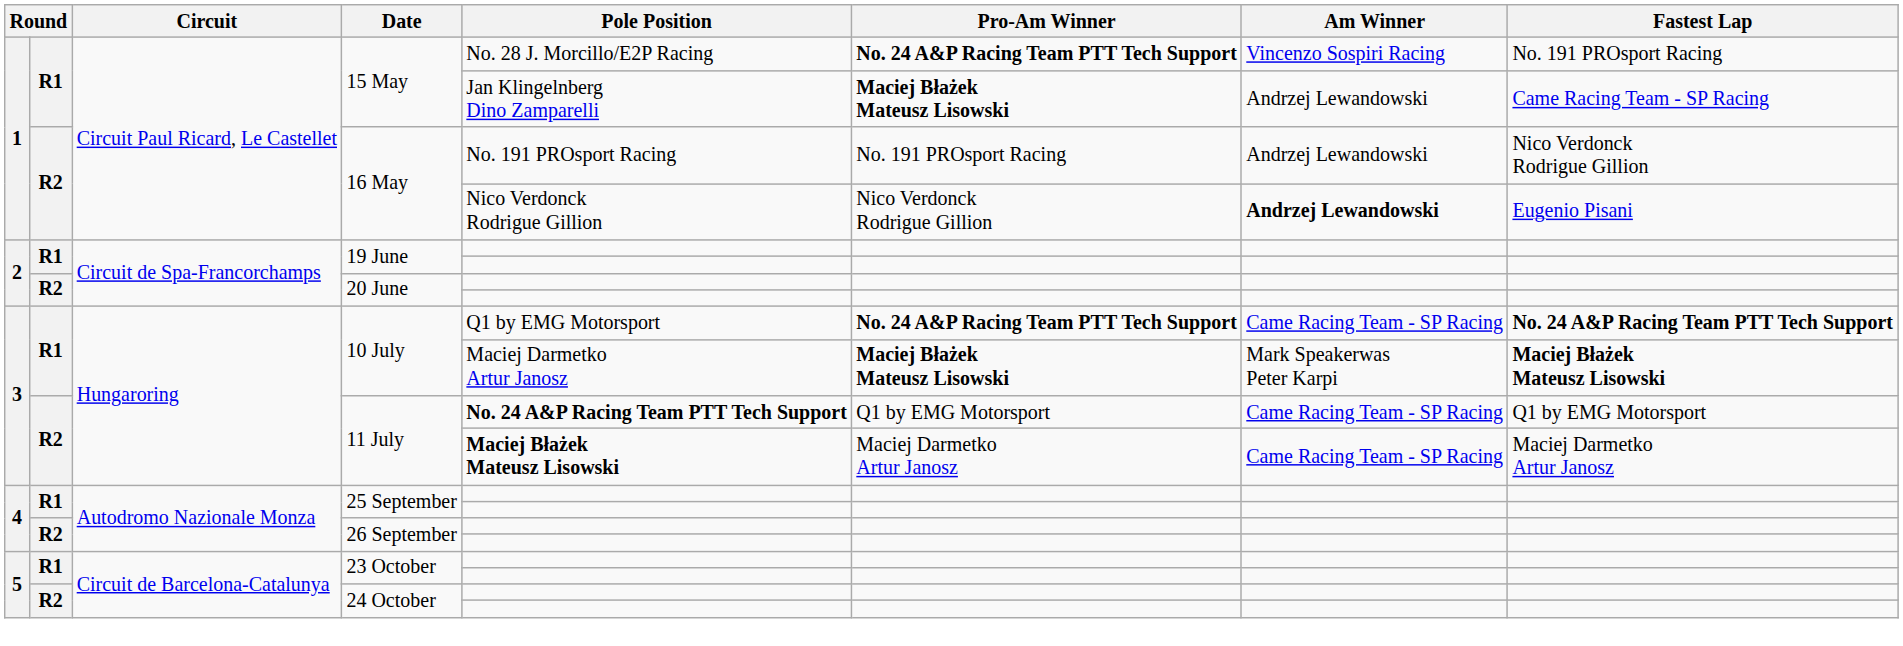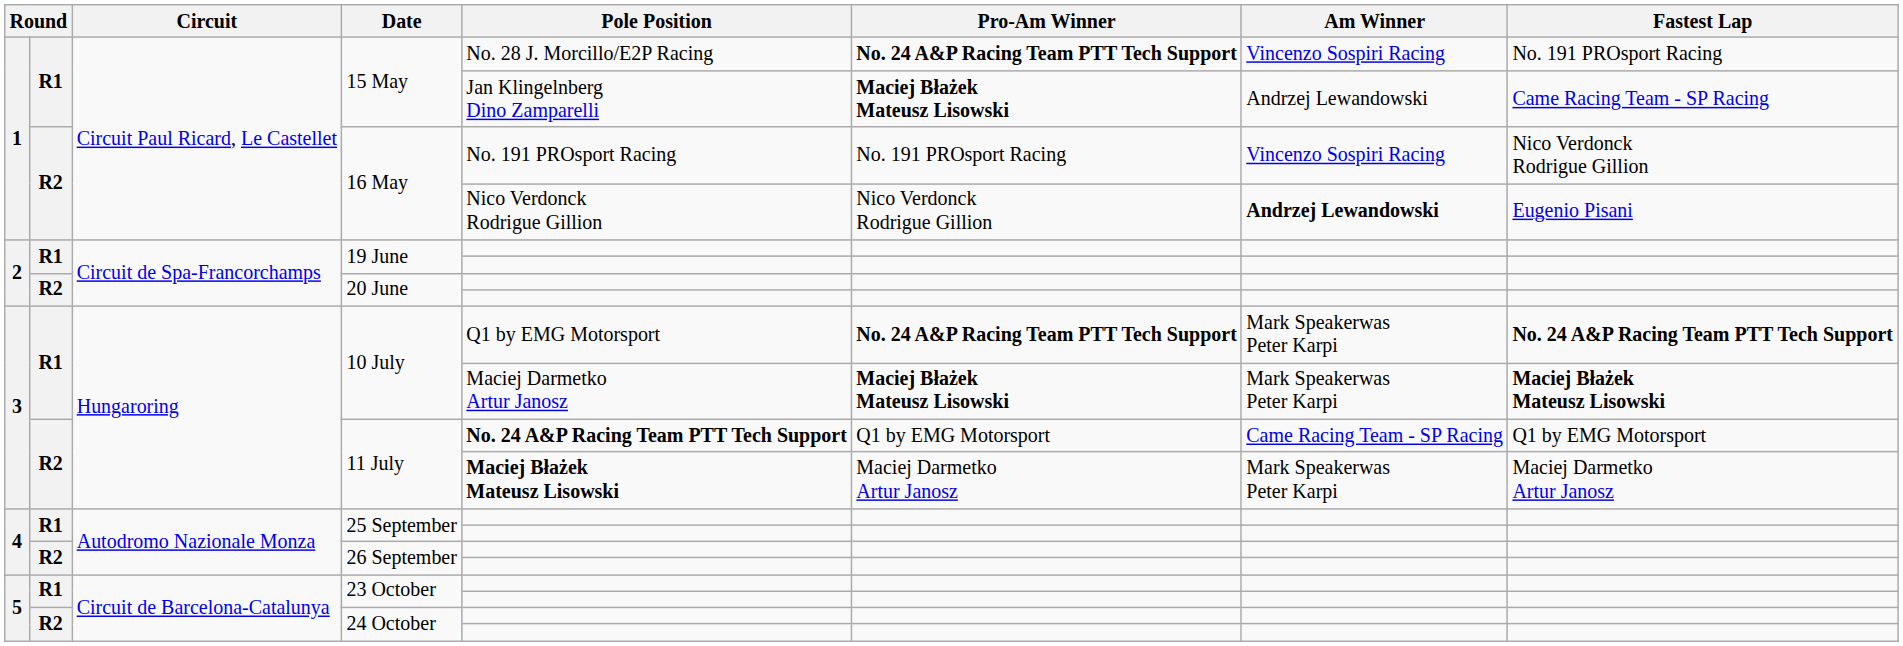(1337, 154) Andrzej Lewandowski -> (1346, 154) Vincenzo Sospiri Racing
(1375, 322) Came Racing Team - SP Racing -> (1318, 333) Mark Speakerwas Peter Karpi
(1375, 456) Came Racing Team - SP Racing -> (1318, 479) Mark Speakerwas Peter Karpi
